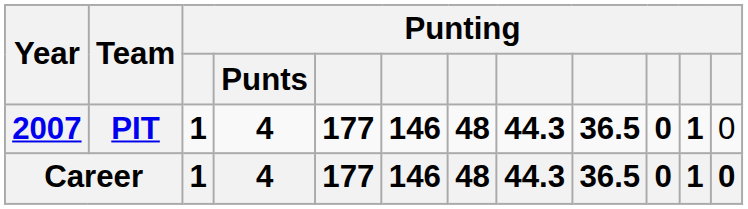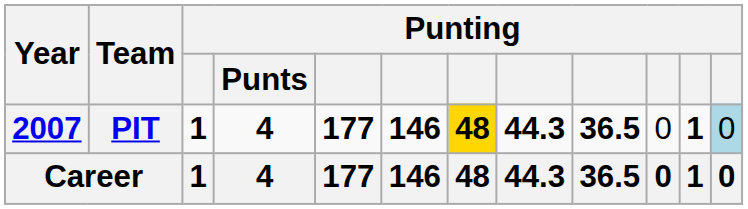(473, 128) no background -> (473, 128) gold background
(663, 128) bold -> (663, 128) normal
(727, 128) no background -> (727, 128) lightblue background
